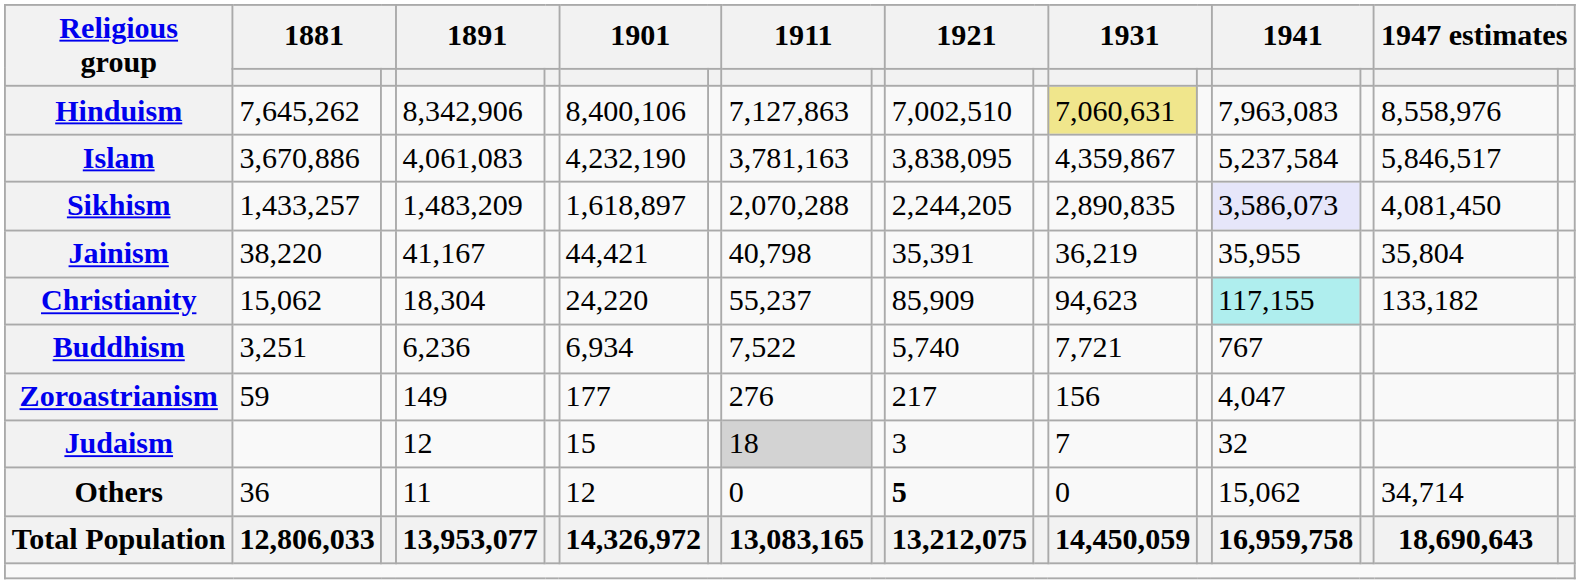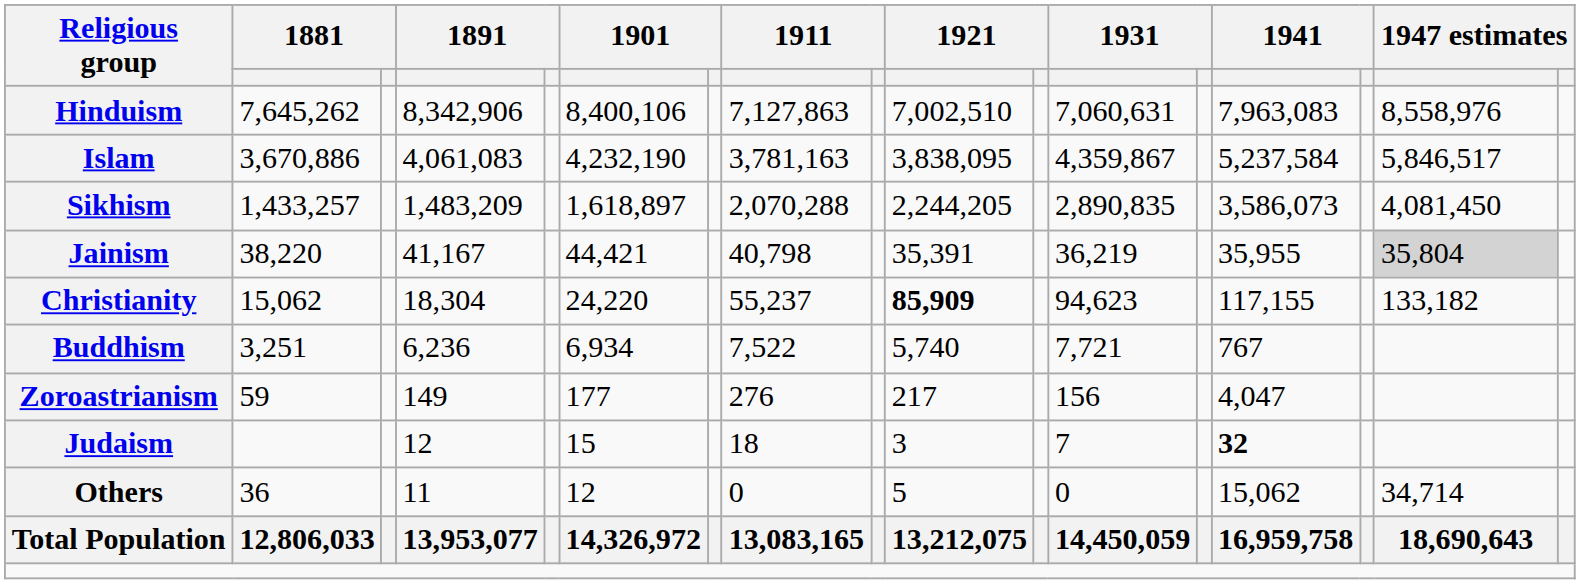(1115, 109) khaki background -> (1115, 109) no background
(1278, 205) lavender background -> (1278, 205) no background
(1422, 253) no background -> (1422, 253) lightgrey background
(933, 300) normal -> (933, 300) bold
(1266, 300) paleturquoise background -> (1266, 300) no background
(744, 443) lightgrey background -> (744, 443) no background
(1233, 443) normal -> (1233, 443) bold
(899, 491) bold -> (899, 491) normal
